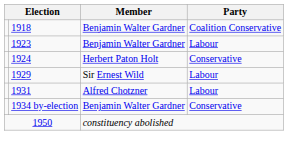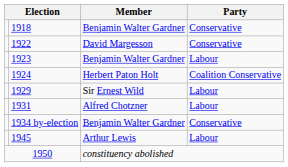(235, 28) Coalition Conservative -> (215, 28) Conservative
+ row: (21, 43)
(215, 59) Conservative -> (235, 75) Coalition Conservative
+ row: (21, 138)
